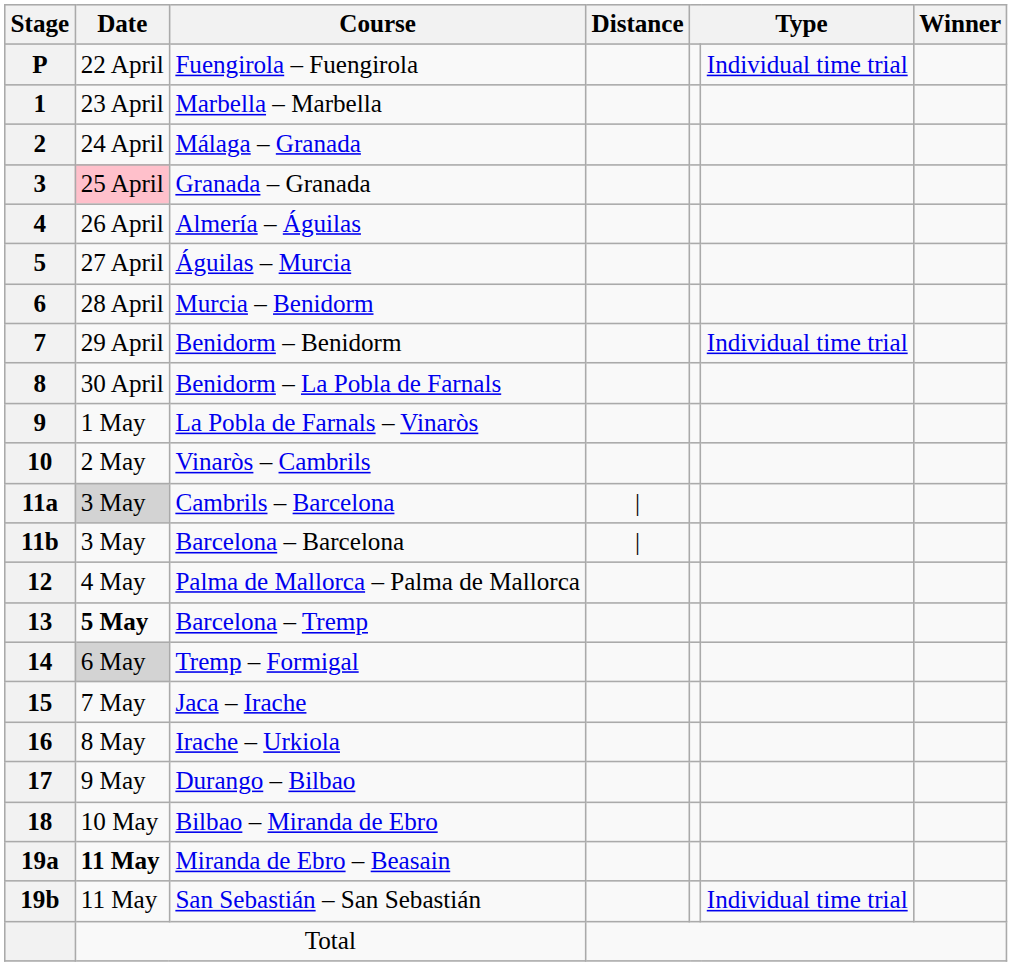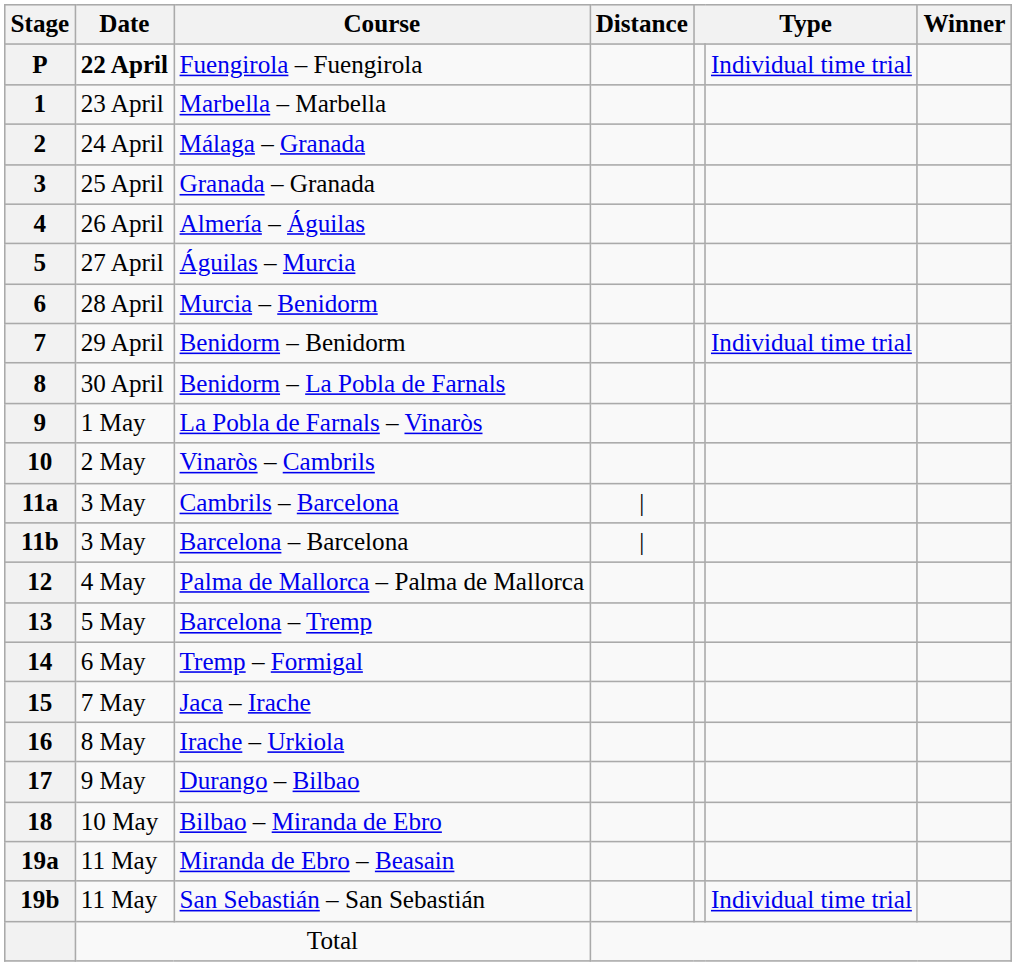(122, 64) normal -> (124, 64) bold
(122, 183) pink background -> (122, 183) no background
(113, 502) lightgrey background -> (113, 502) no background
(115, 622) bold -> (113, 622) normal
(113, 661) lightgrey background -> (113, 661) no background
(120, 861) bold -> (119, 861) normal
